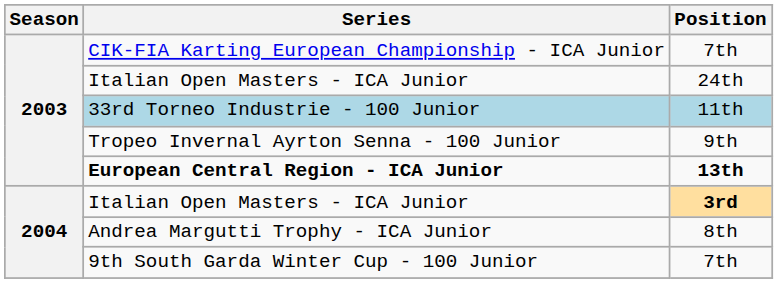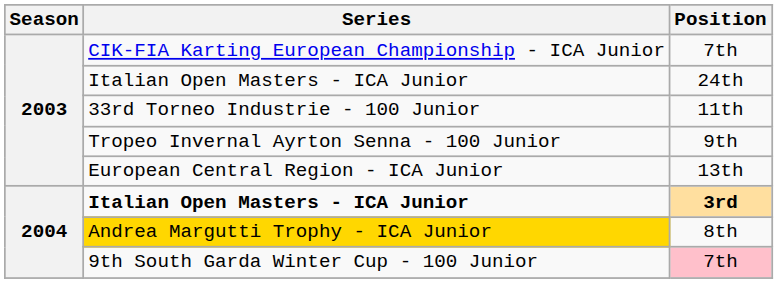(284, 111) lightblue background -> (284, 111) no background
(720, 111) lightblue background -> (720, 111) no background
(296, 171) bold -> (296, 171) normal
(720, 171) bold -> (720, 171) normal
(279, 202) normal -> (279, 202) bold
(290, 232) no background -> (290, 232) gold background
(721, 262) no background -> (721, 262) pink background
